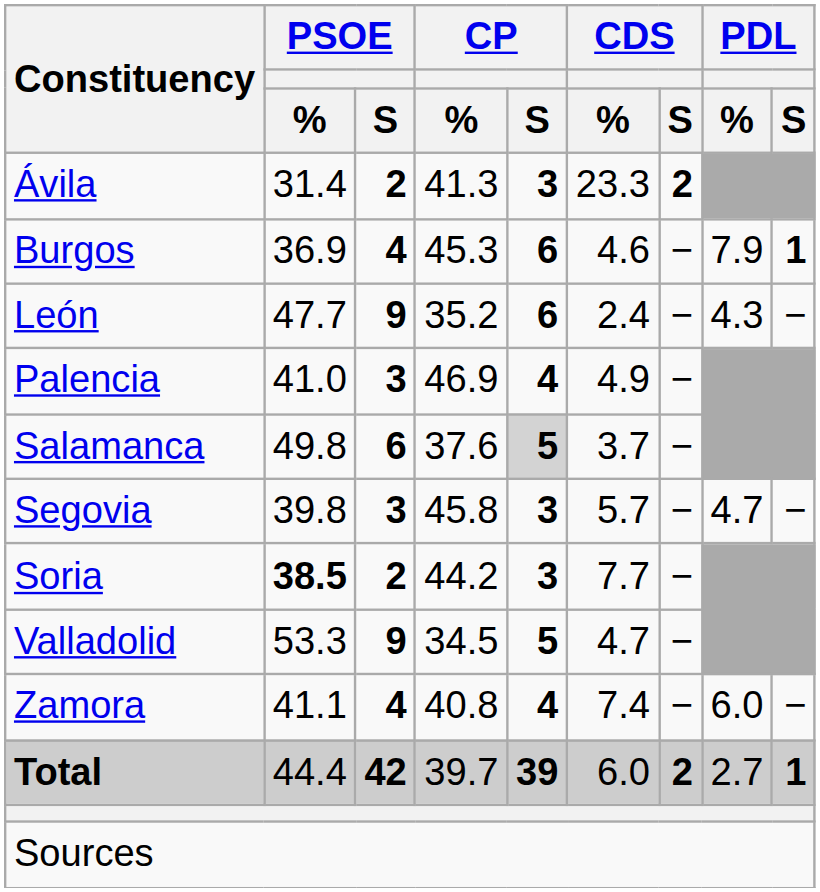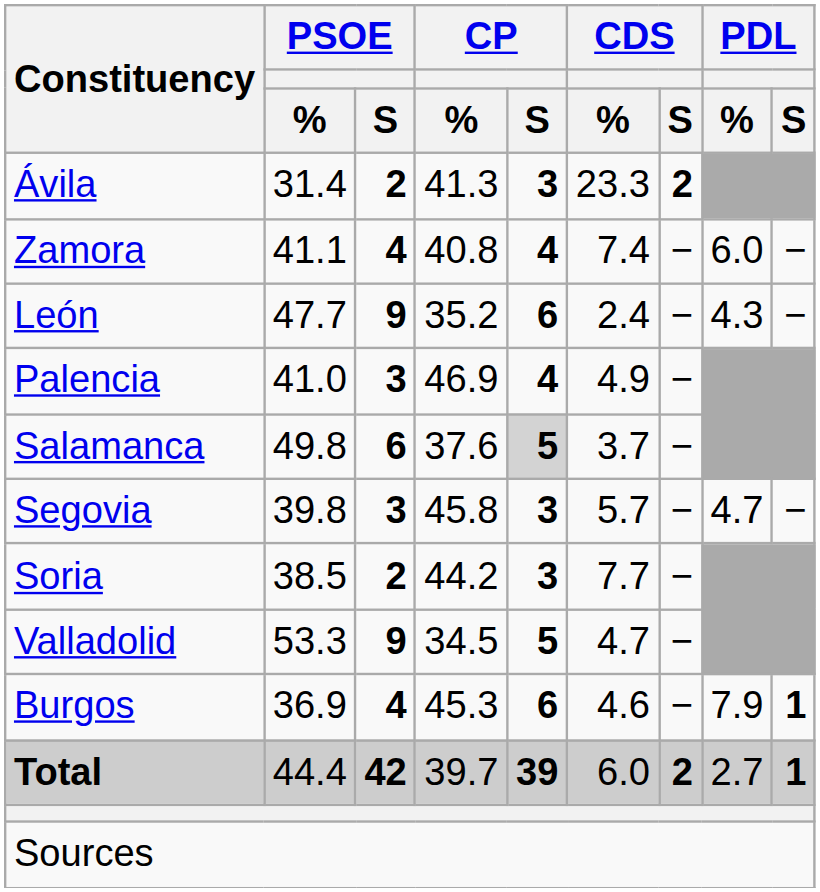rows swapped: (74, 250) <-> (80, 706)
(310, 575) bold -> (310, 575) normal
